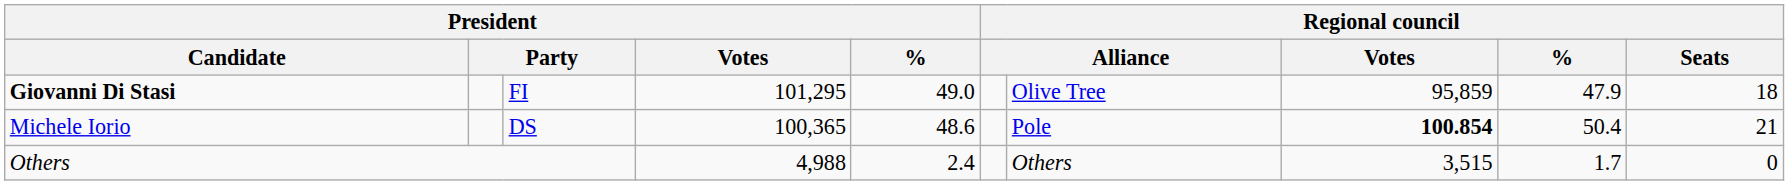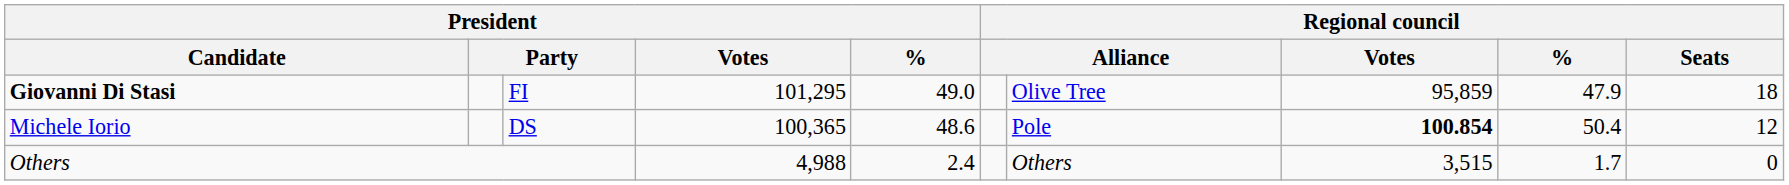(1767, 127) 21 -> (1767, 127) 12
